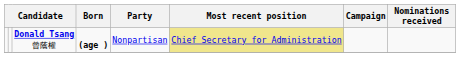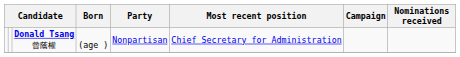(93, 45) bold -> (93, 45) normal
(257, 40) khaki background -> (257, 40) no background
